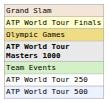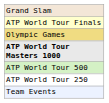(31, 68) Team Events -> (47, 68) ATP World Tour 500
(47, 92) ATP World Tour 500 -> (31, 92) Team Events
